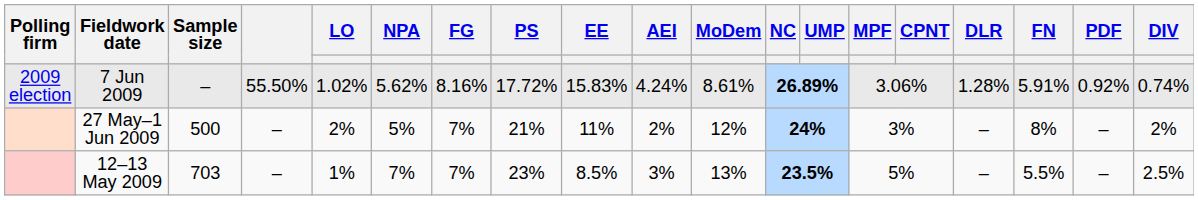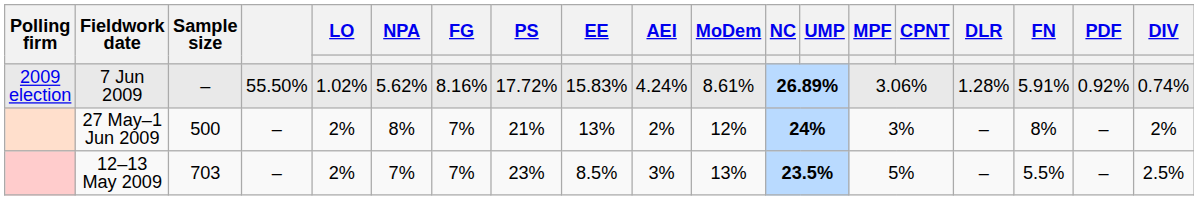(402, 130) 5% -> (402, 130) 8%
(597, 130) 11% -> (597, 130) 13%
(342, 173) 1% -> (342, 173) 2%
